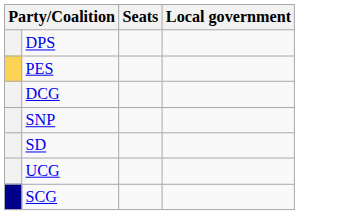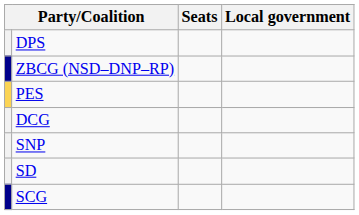+ row: (95, 68)
- row: (43, 171)
